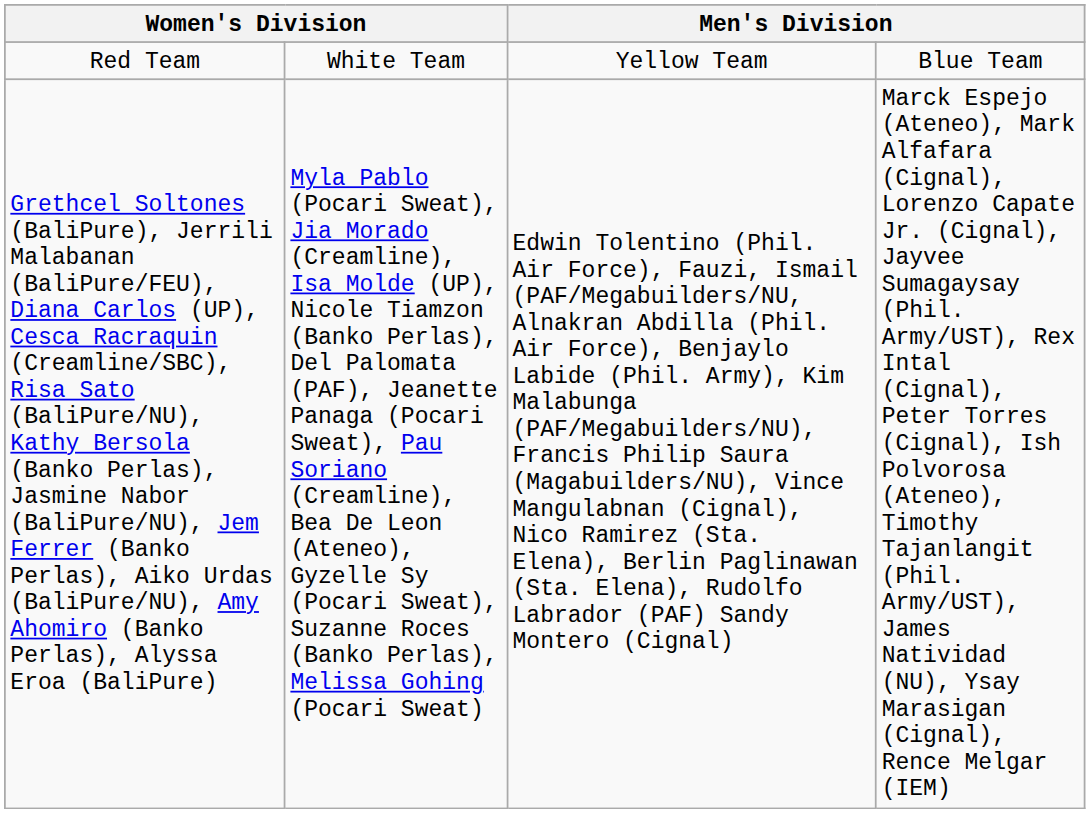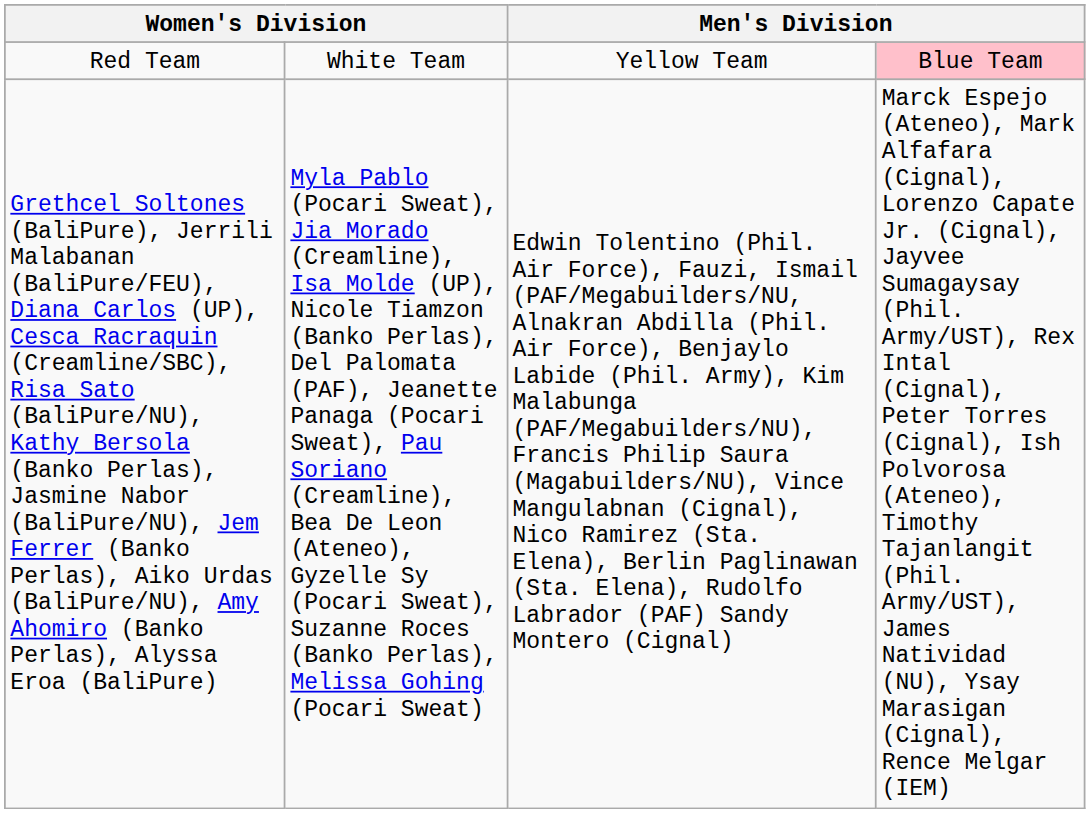(980, 61) no background -> (980, 61) pink background
